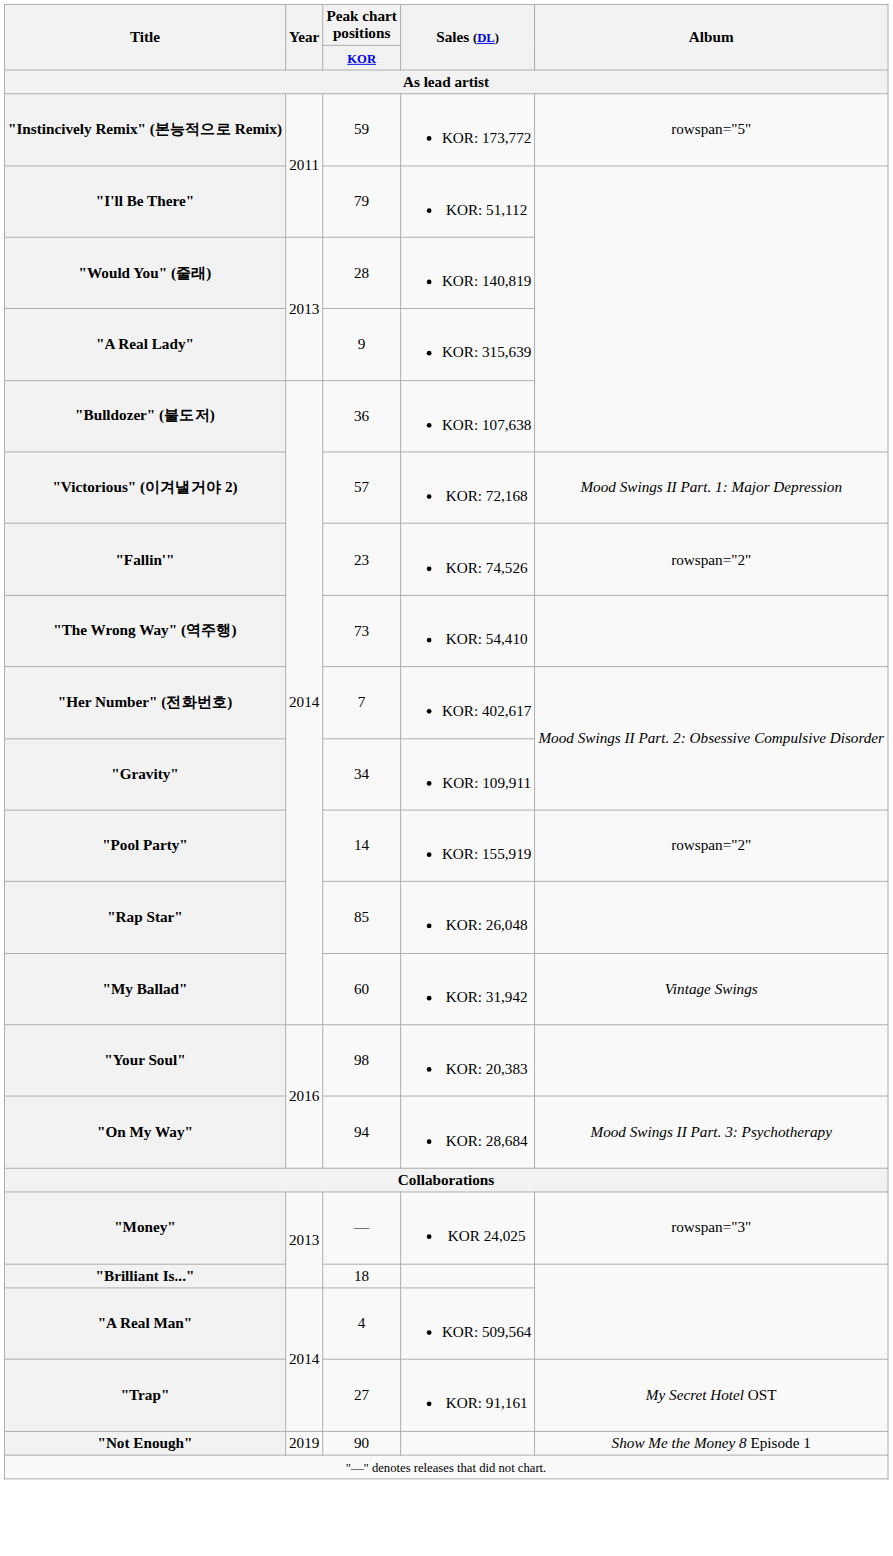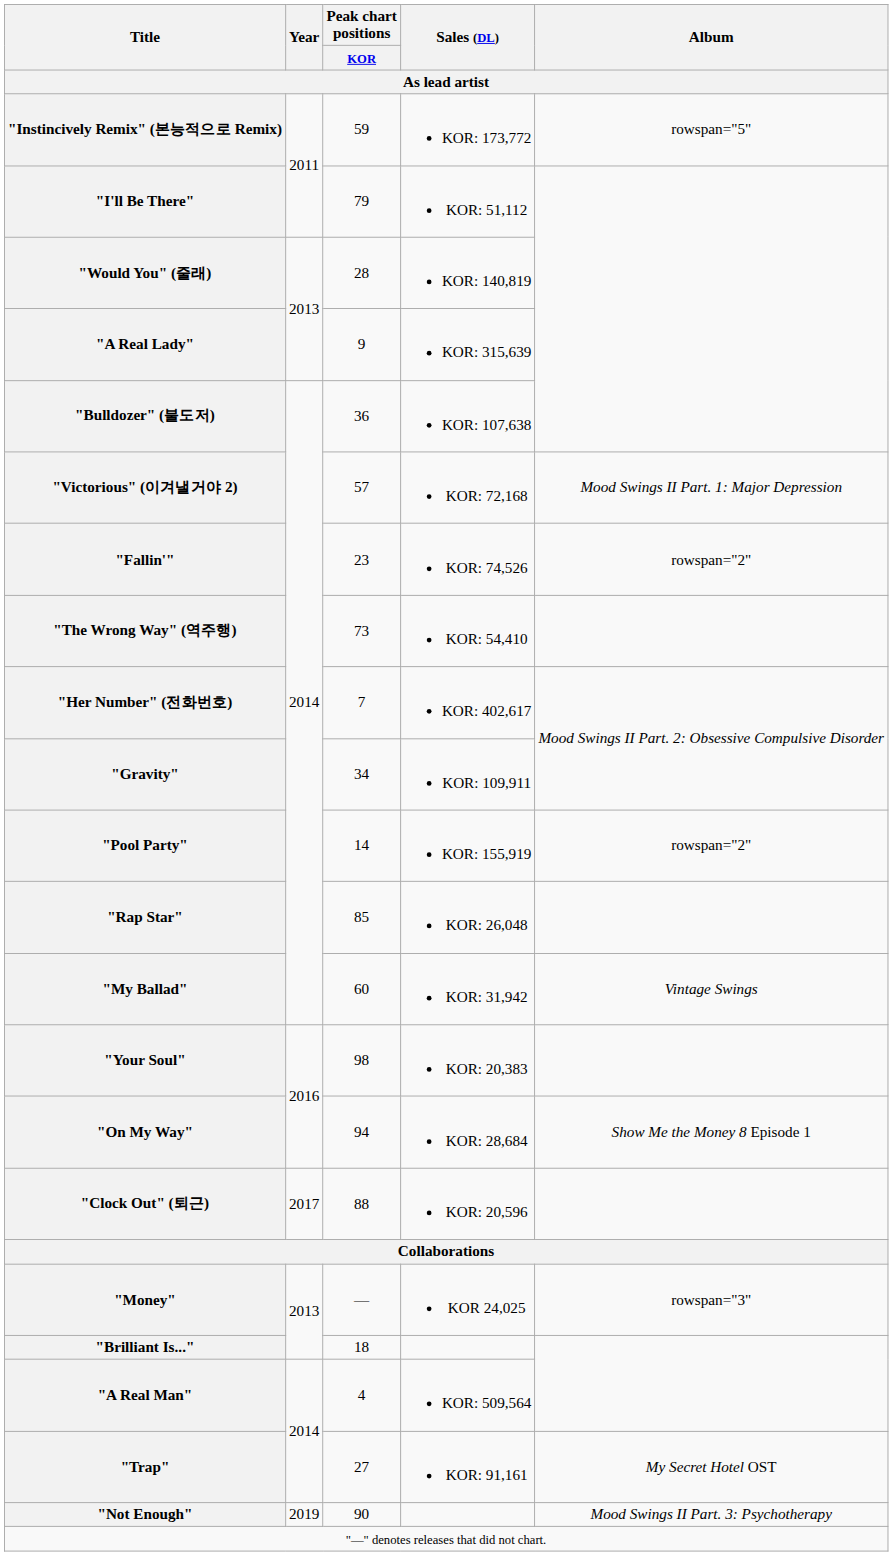(711, 1132) Mood Swings II Part. 3: Psychotherapy -> (711, 1132) Show Me the Money 8 Episode 1
+ row: (145, 1203)
(711, 1443) Show Me the Money 8 Episode 1 -> (711, 1514) Mood Swings II Part. 3: Psychotherapy
